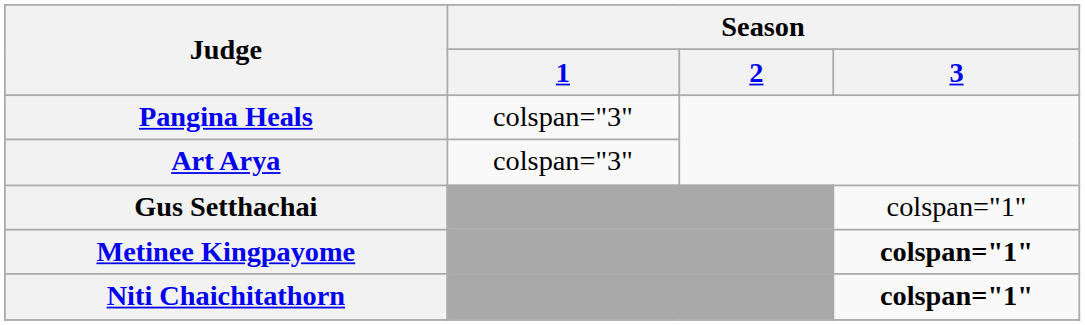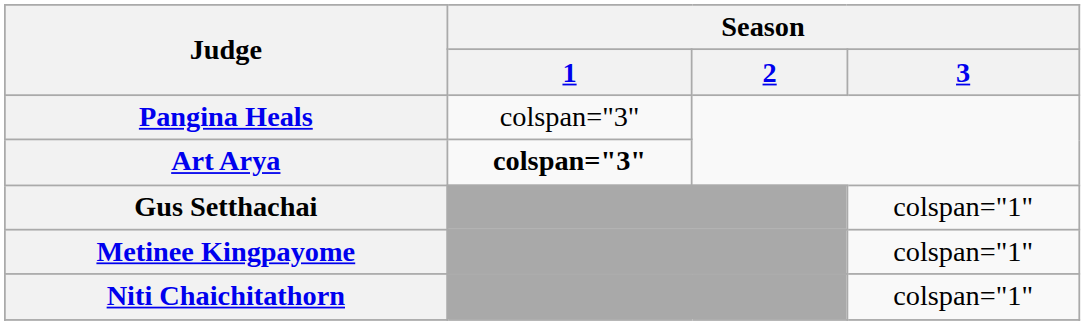(563, 161) normal -> (570, 161) bold
(956, 251) bold -> (963, 251) normal
(956, 296) bold -> (963, 296) normal
